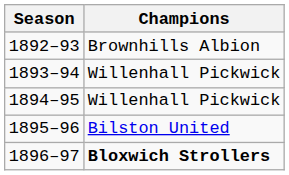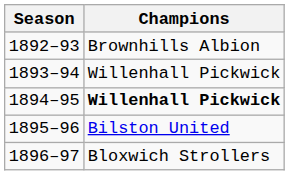(184, 101) normal -> (184, 101) bold
(179, 156) bold -> (179, 156) normal
